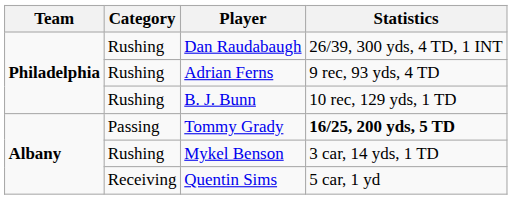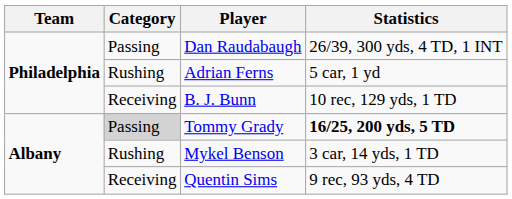(136, 45) Rushing -> (134, 45) Passing
(374, 72) 9 rec, 93 yds, 4 TD -> (345, 72) 5 car, 1 yd
(136, 99) Rushing -> (142, 99) Receiving
(134, 126) no background -> (134, 126) lightgrey background
(345, 180) 5 car, 1 yd -> (374, 180) 9 rec, 93 yds, 4 TD
